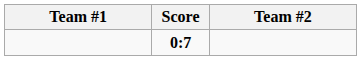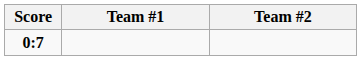columns swapped: (78, 17) <-> (181, 17)
